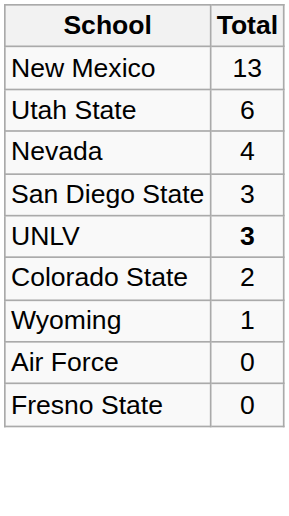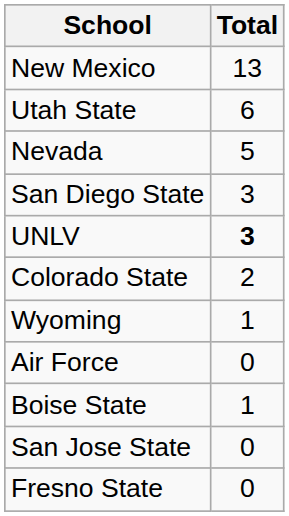(247, 151) 4 -> (247, 151) 5
+ row: (79, 404)
+ row: (101, 446)
